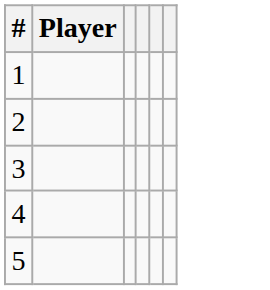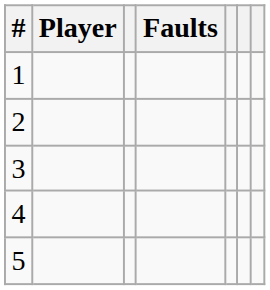+ column: (180, 28)
